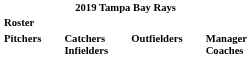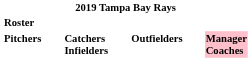(226, 44) no background -> (226, 44) pink background
